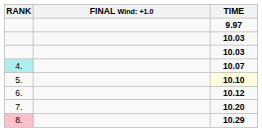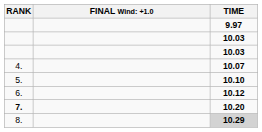(19, 66) paleturquoise background -> (19, 66) no background
(234, 80) lightyellow background -> (234, 80) no background
(19, 107) normal -> (19, 107) bold
(19, 121) pink background -> (19, 121) no background
(234, 121) no background -> (234, 121) lightgrey background
